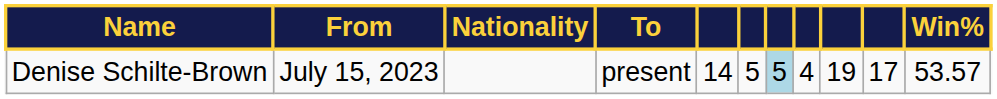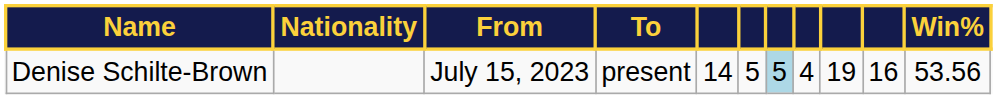columns swapped: (520, 27) <-> (359, 27)
(883, 71) 17 -> (883, 71) 16
(948, 71) 53.57 -> (948, 71) 53.56
